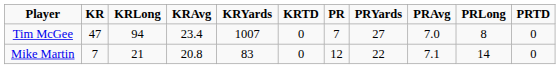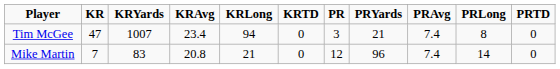columns swapped: (247, 14) <-> (138, 14)
(336, 34) 7 -> (336, 34) 3
(378, 34) 27 -> (378, 34) 21
(432, 34) 7.0 -> (432, 34) 7.4
(378, 53) 22 -> (378, 53) 96
(432, 53) 7.1 -> (432, 53) 7.4
